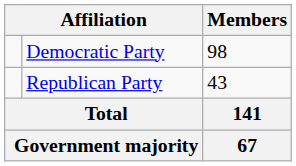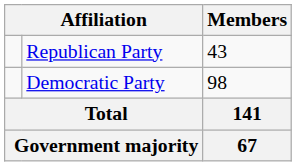rows swapped: (95, 51) <-> (94, 82)
